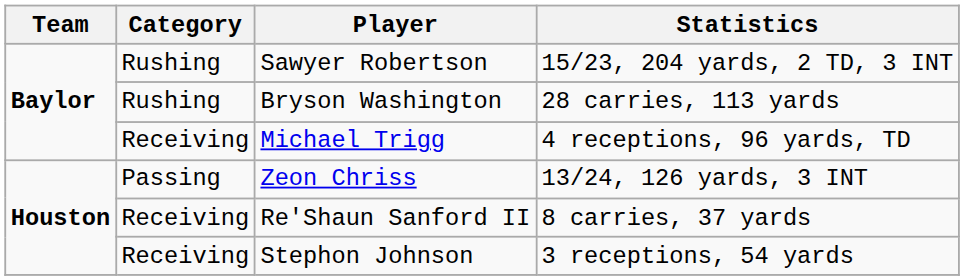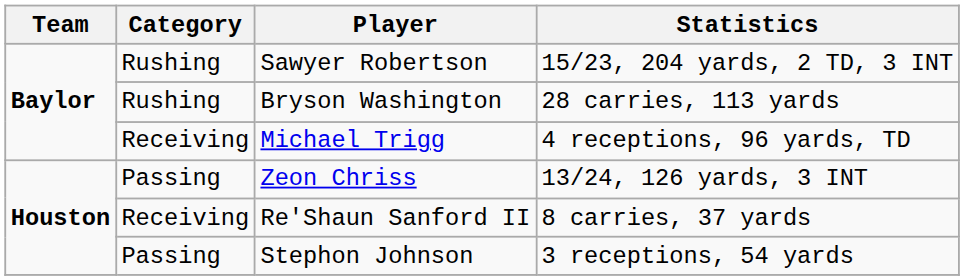(185, 256) Receiving -> (171, 256) Passing
